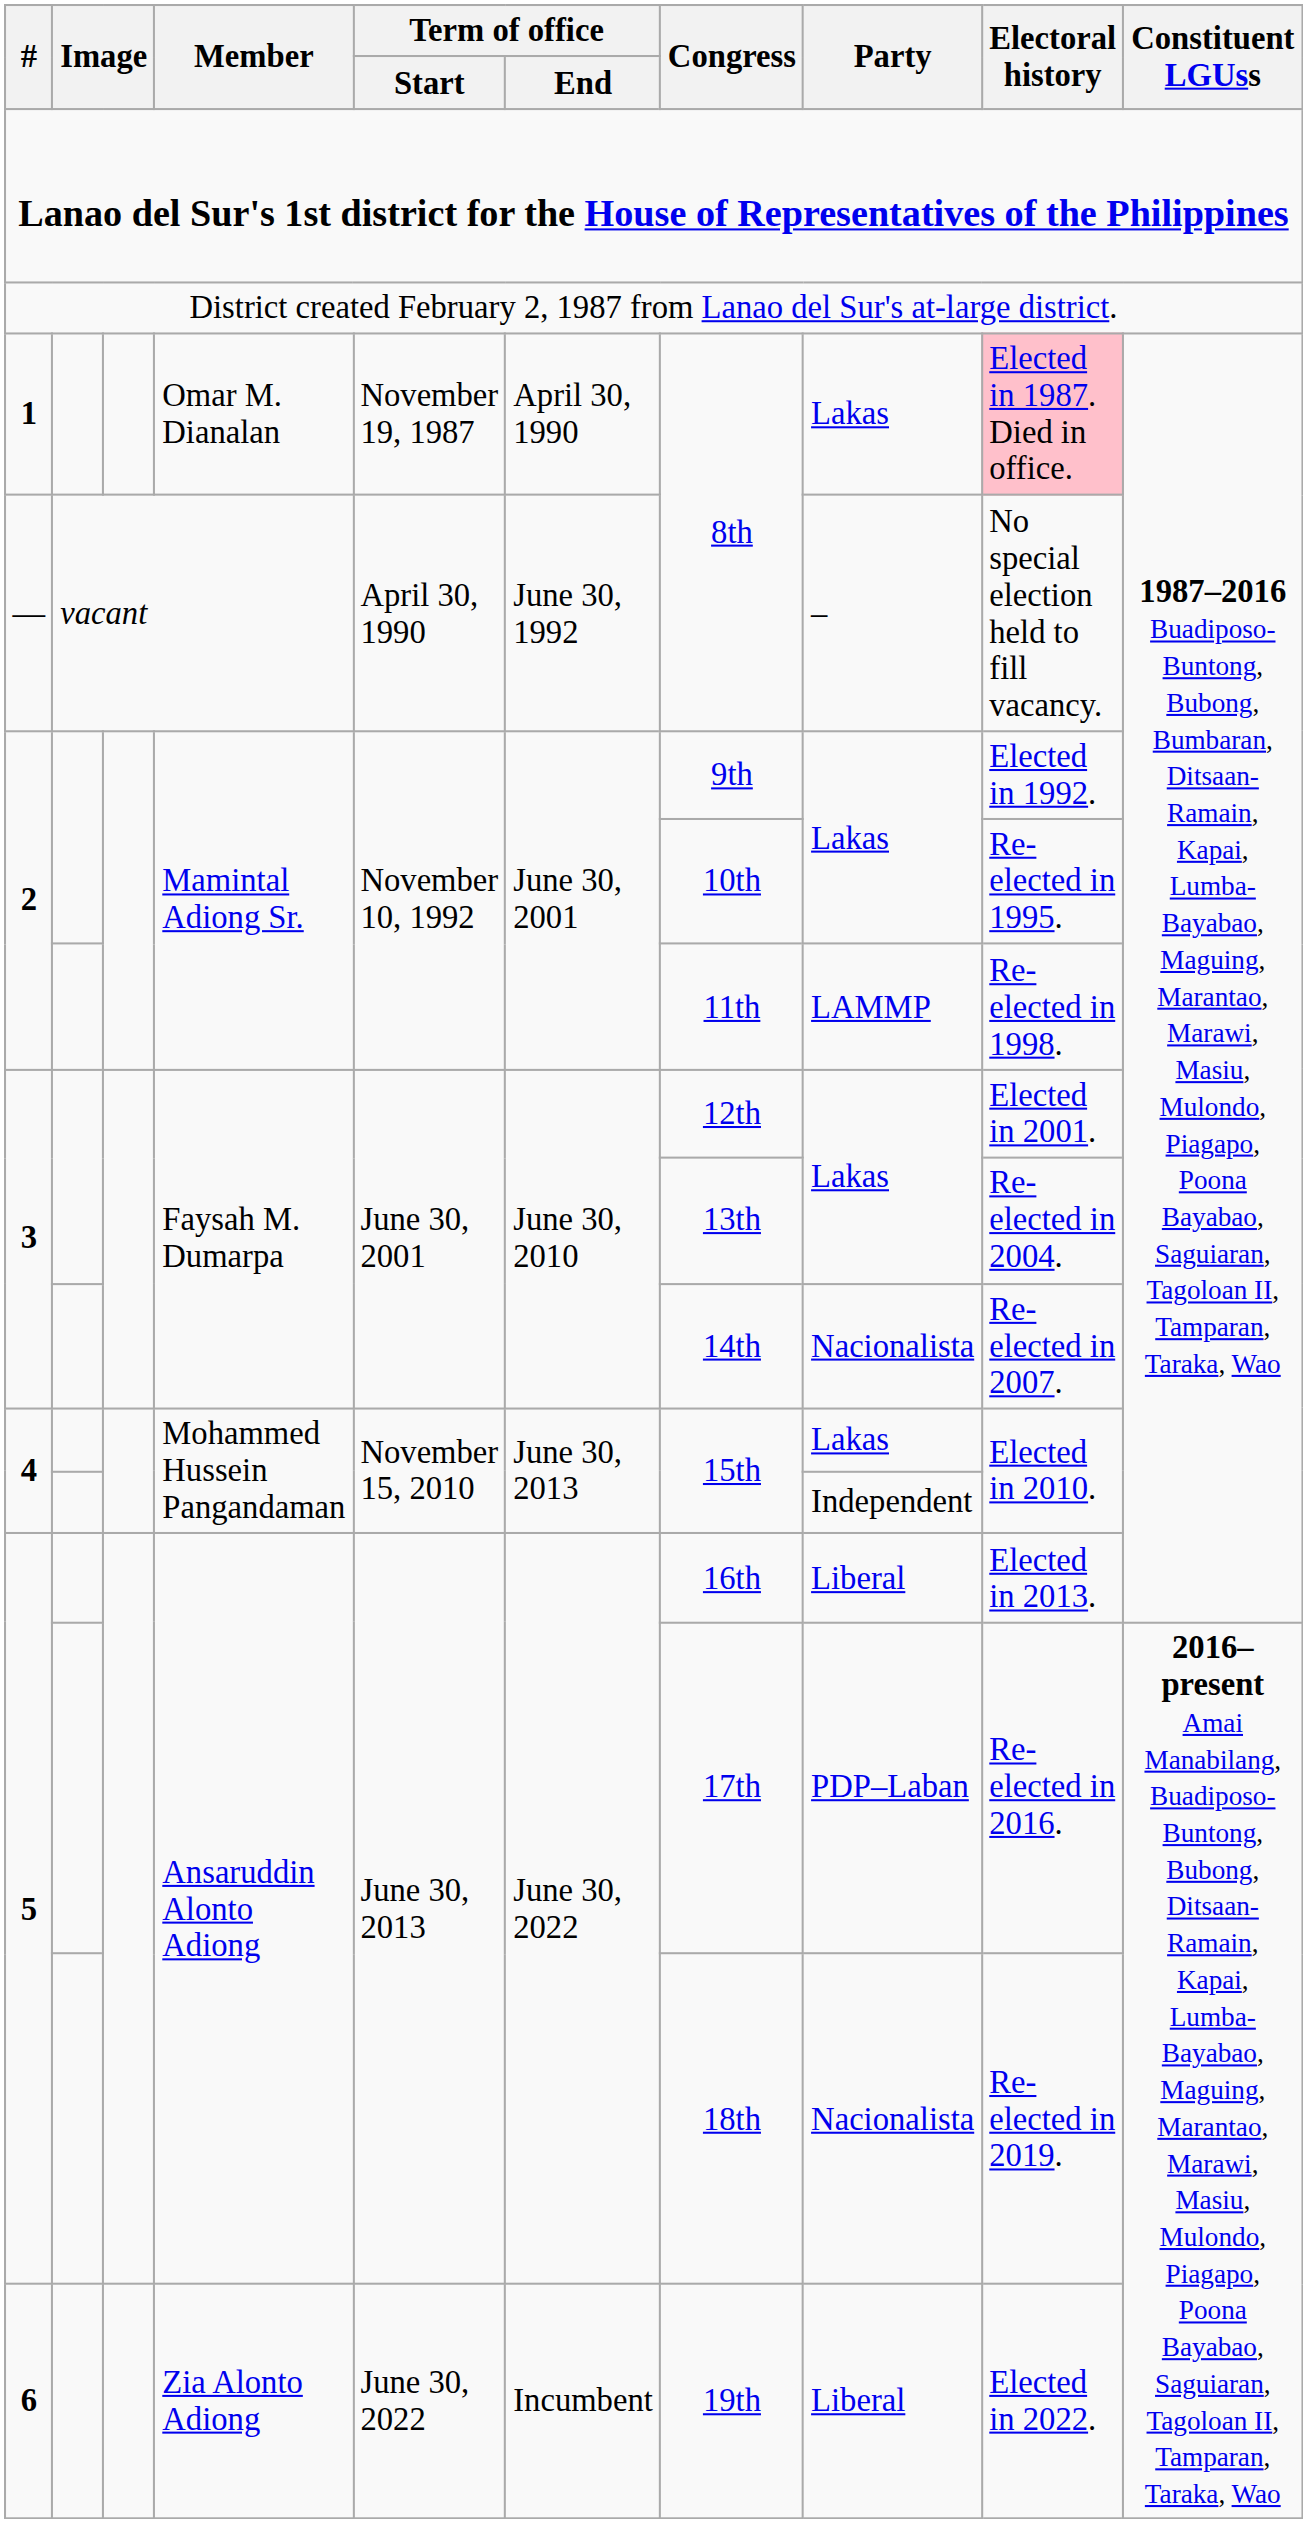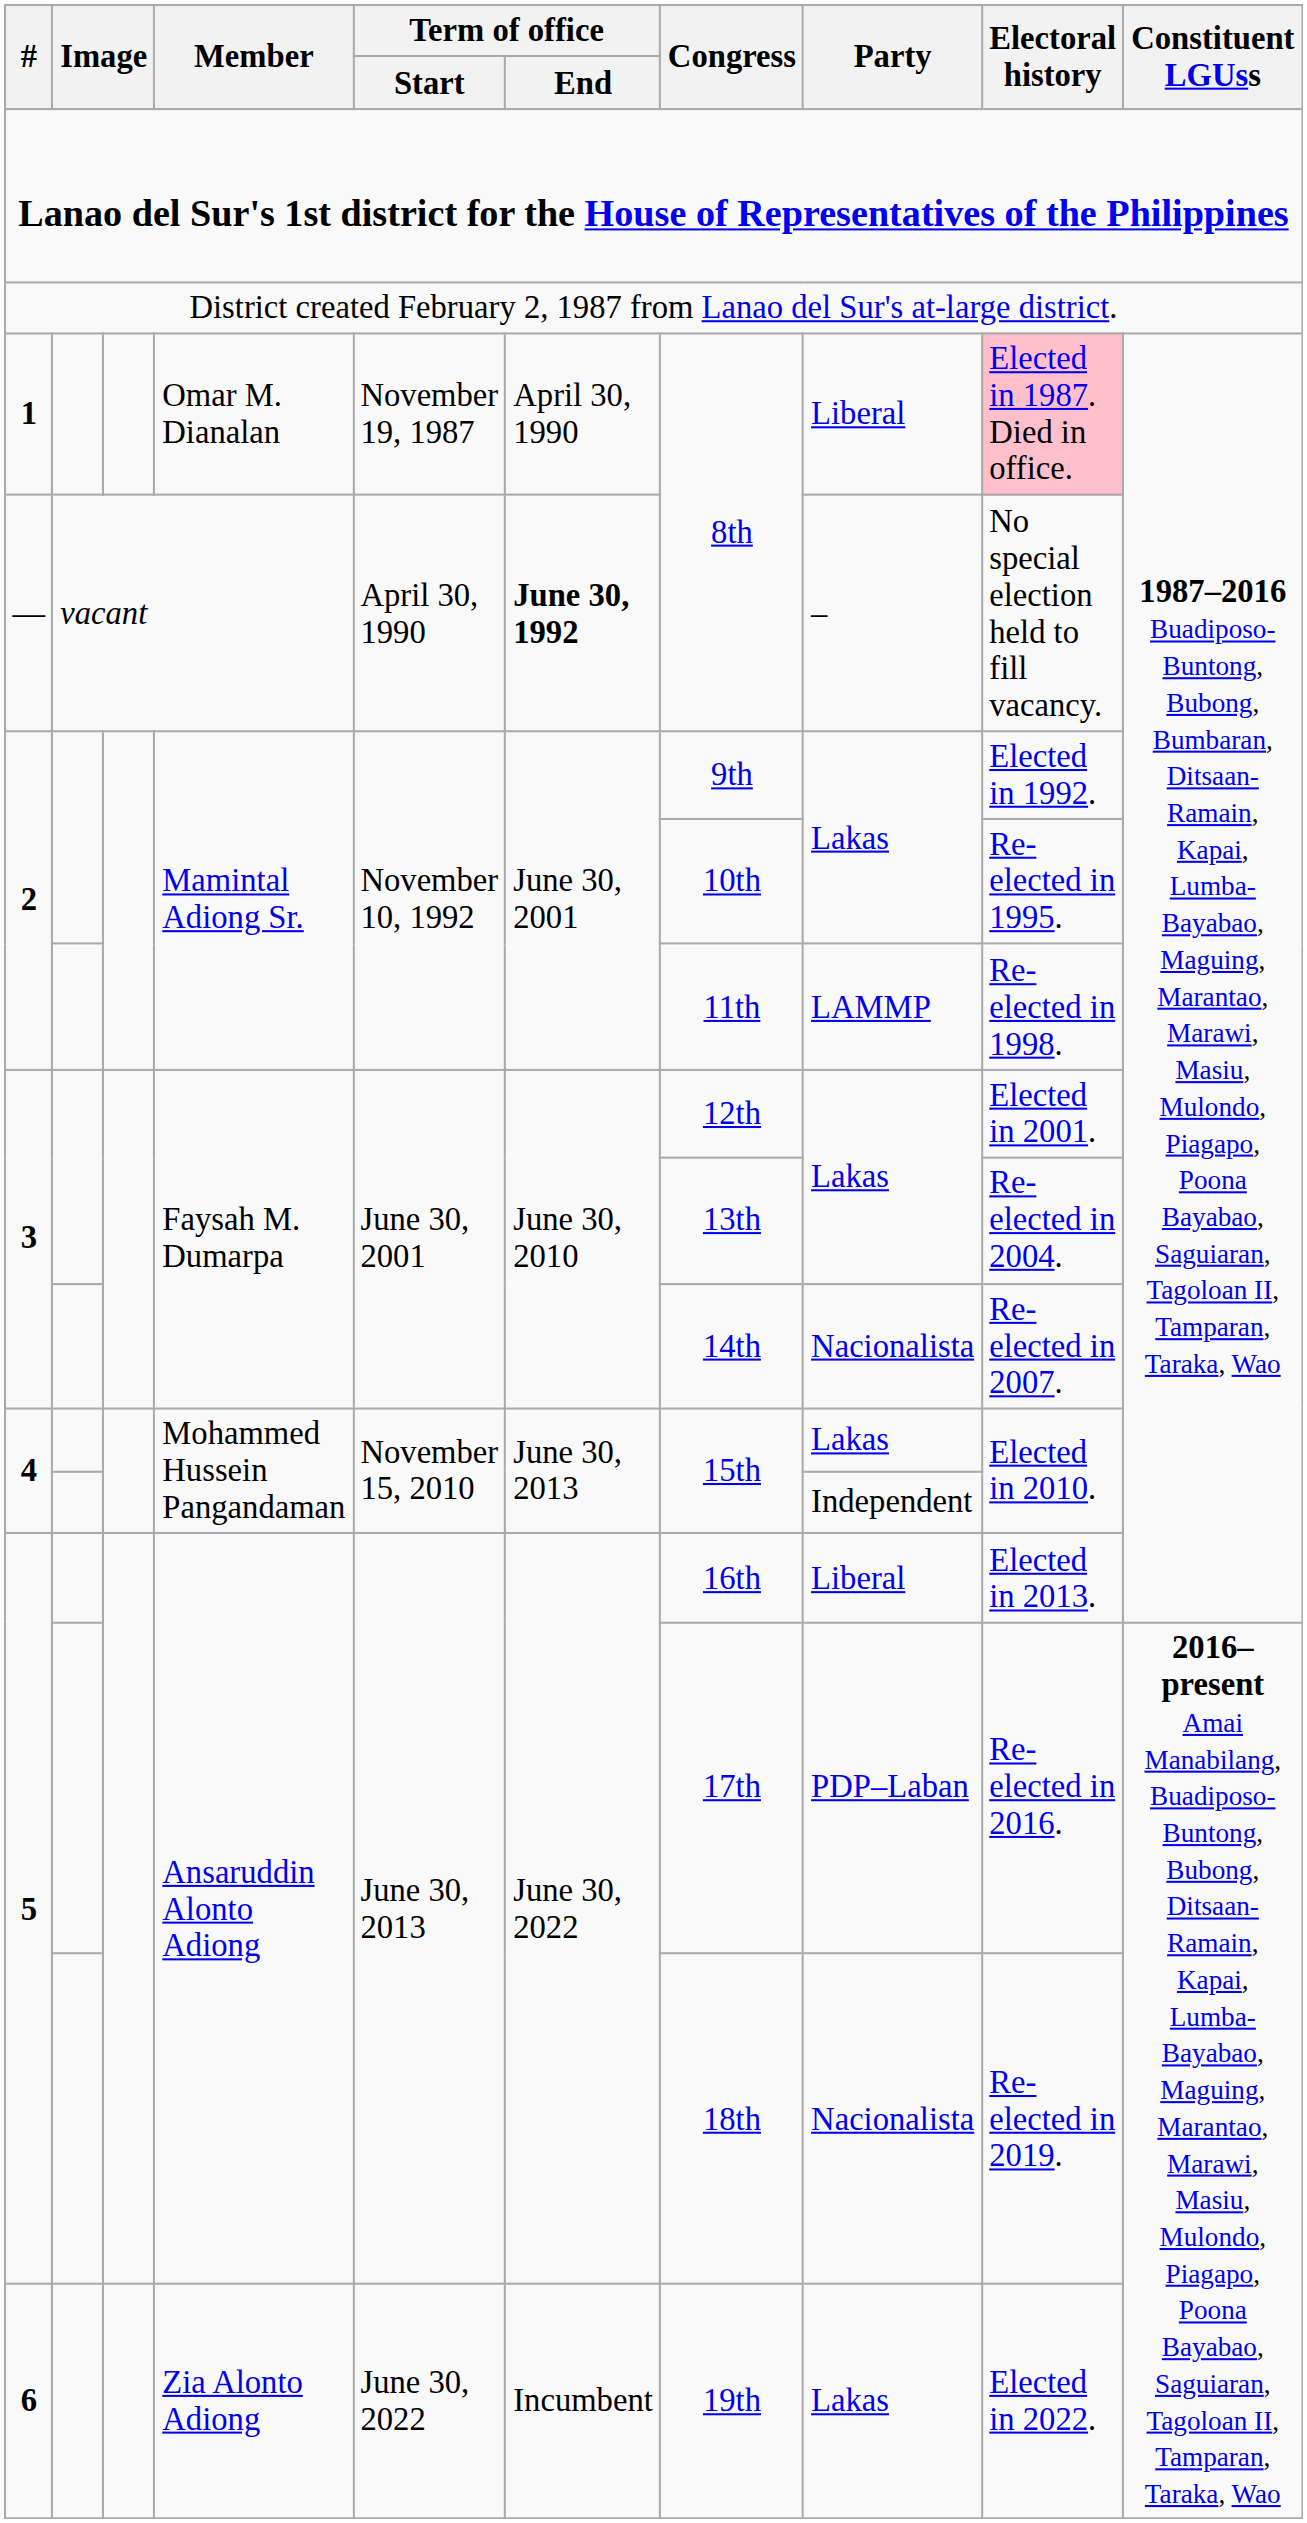(850, 413) Lakas -> (858, 413) Liberal
(568, 612) normal -> (571, 612) bold
(858, 2400) Liberal -> (850, 2400) Lakas
